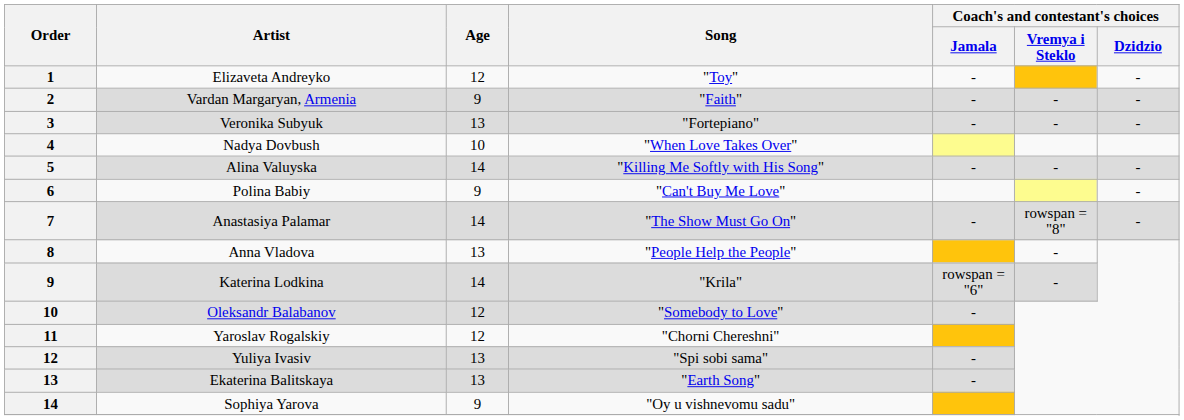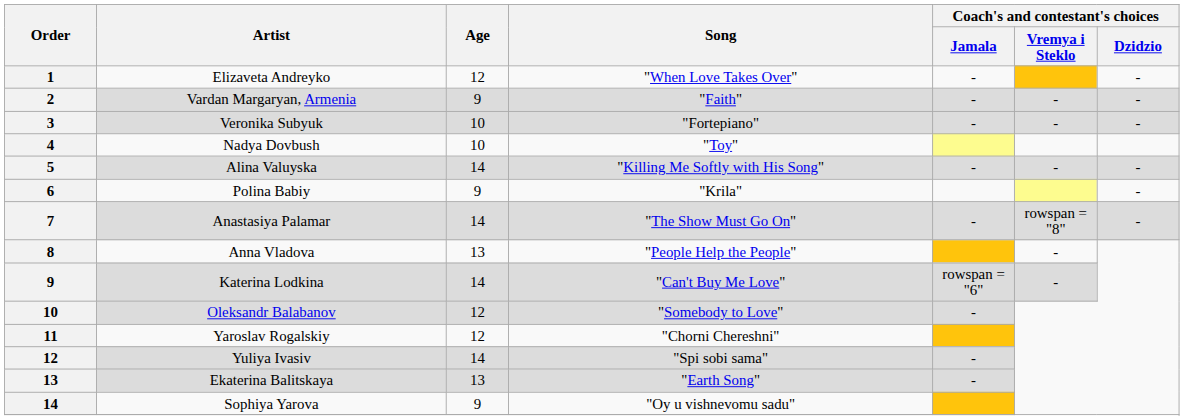(721, 77) "Toy" -> (721, 77) "When Love Takes Over"
(478, 122) 13 -> (478, 122) 10
(721, 145) "When Love Takes Over" -> (721, 145) "Toy"
(721, 190) "Can't Buy Me Love" -> (721, 190) "Krila"
(721, 282) "Krila" -> (721, 282) "Can't Buy Me Love"
(478, 358) 13 -> (478, 358) 14
